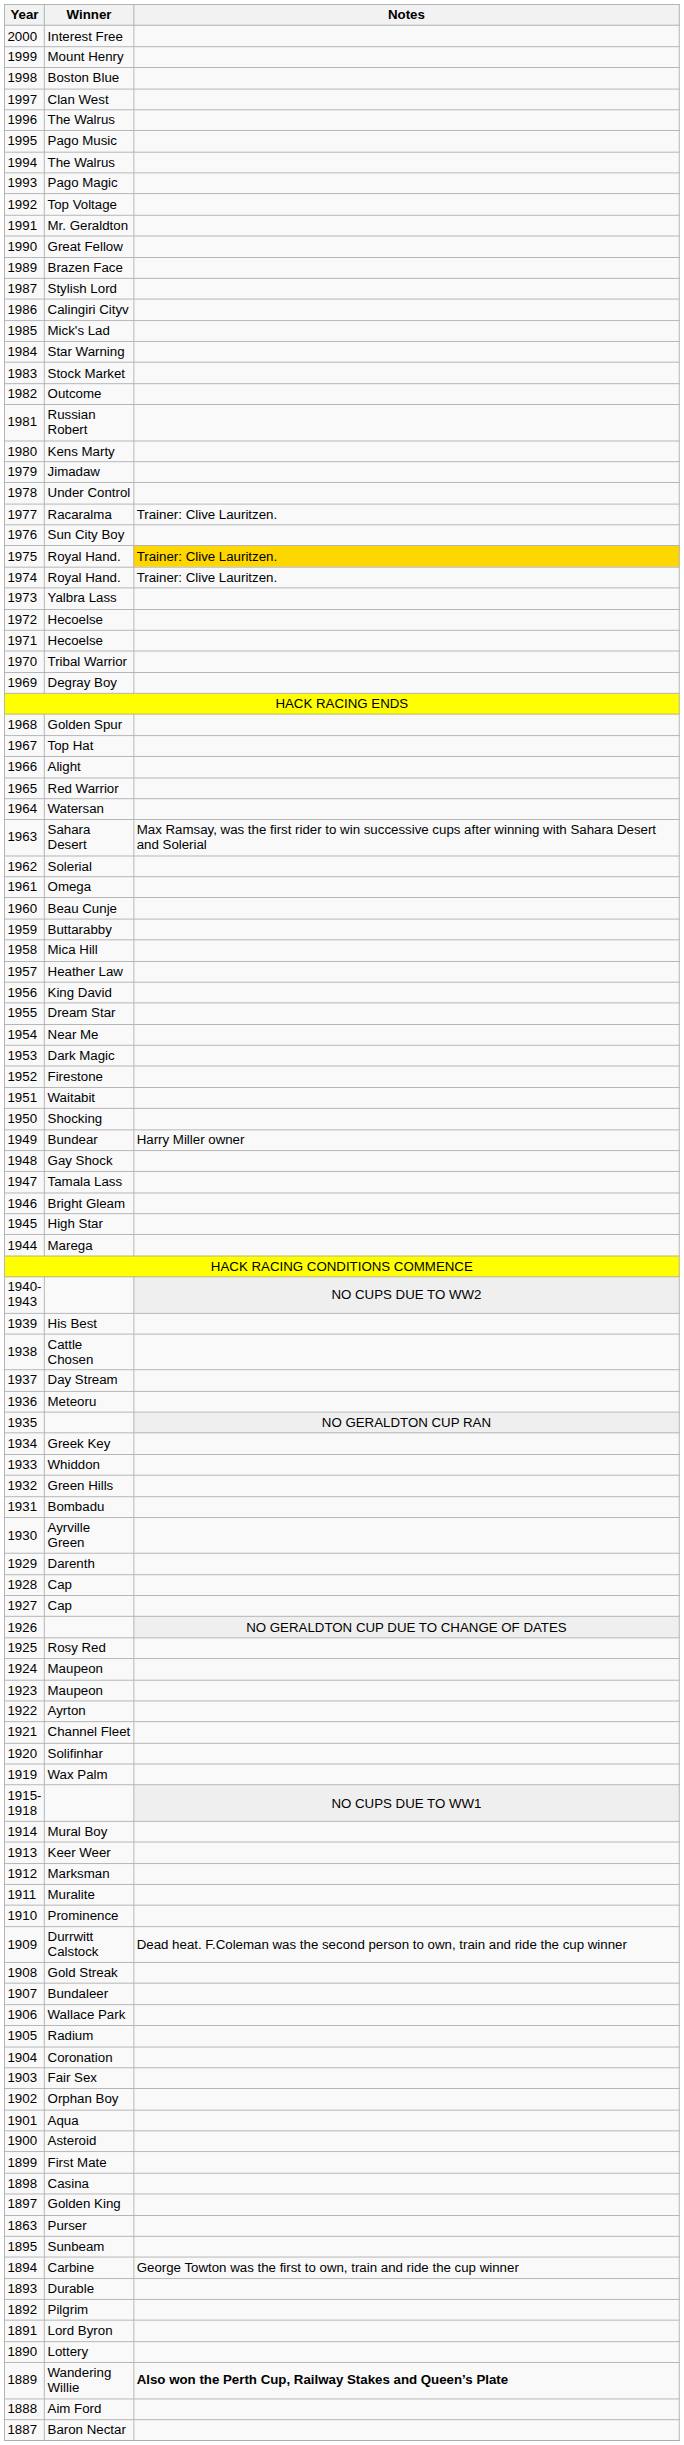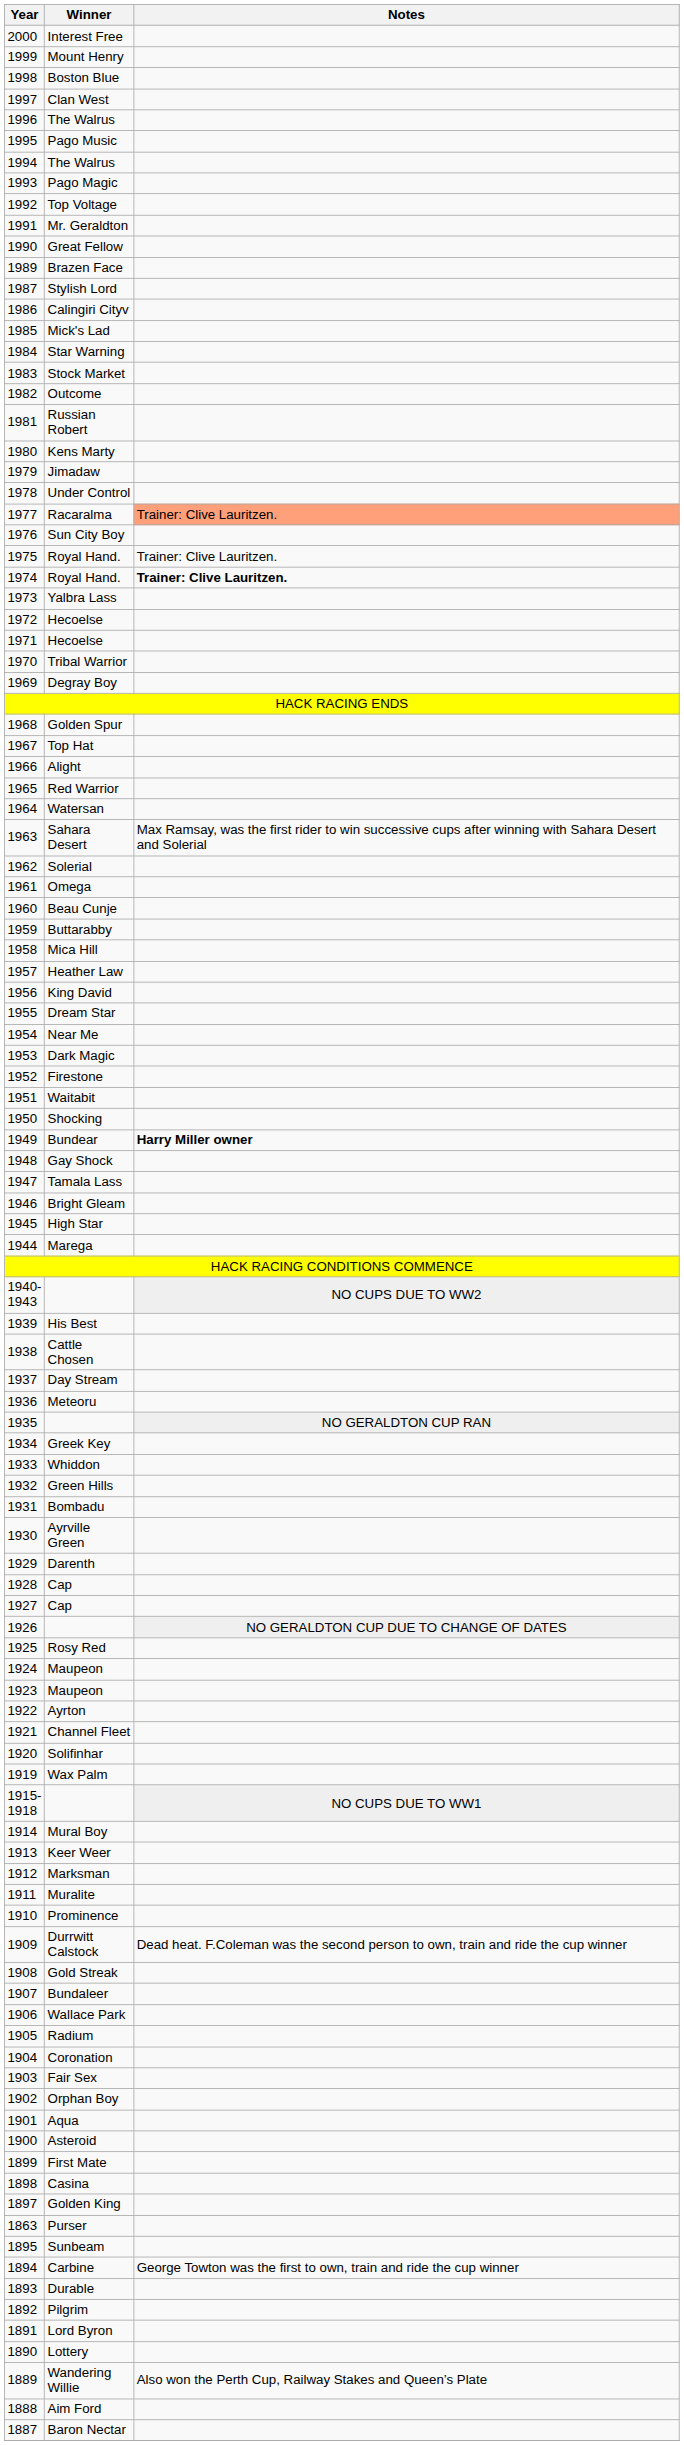(207, 514) no background -> (207, 514) lightsalmon background
(207, 556) gold background -> (207, 556) no background
(207, 577) normal -> (212, 577) bold
(191, 1140) normal -> (195, 1140) bold
(322, 2380) bold -> (312, 2380) normal
